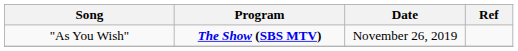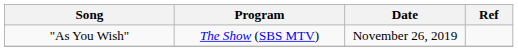(259, 35) bold -> (259, 35) normal
